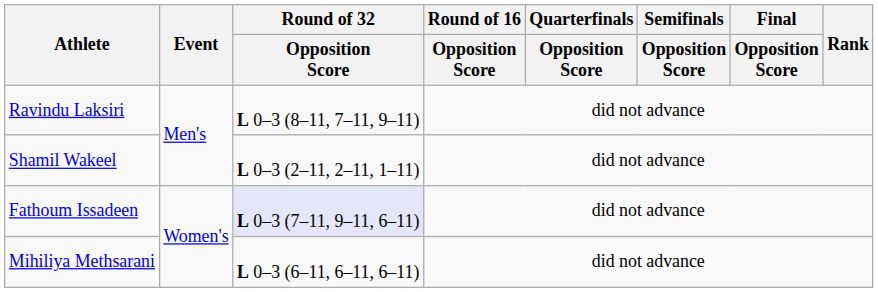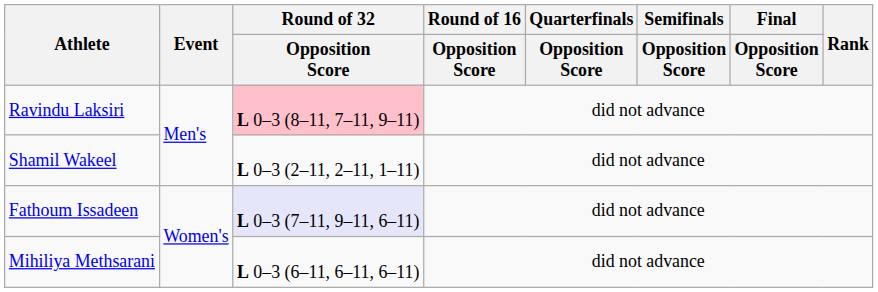(328, 120) no background -> (328, 120) pink background
